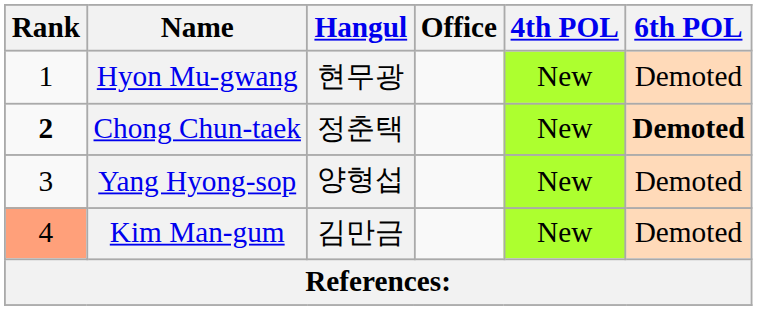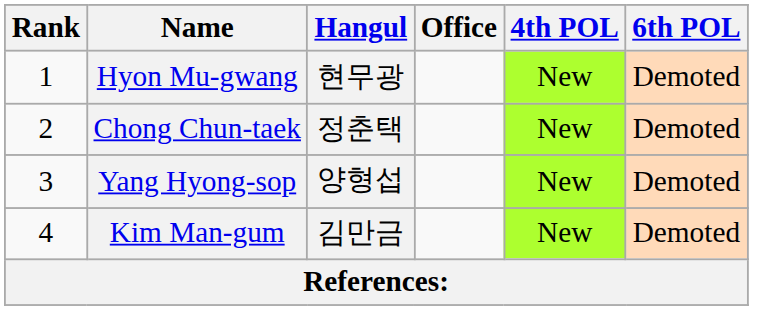(46, 128) bold -> (46, 128) normal
(688, 128) bold -> (686, 128) normal
(46, 232) lightsalmon background -> (46, 232) no background
